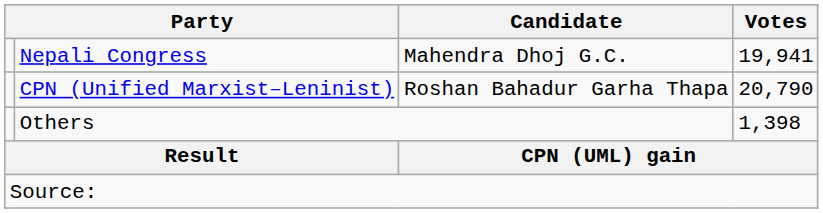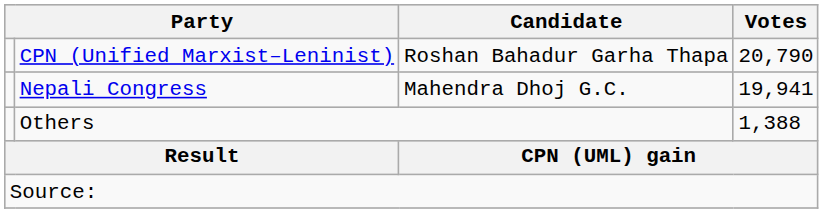rows swapped: (207, 90) <-> (113, 56)
(770, 123) 1,398 -> (770, 123) 1,388
